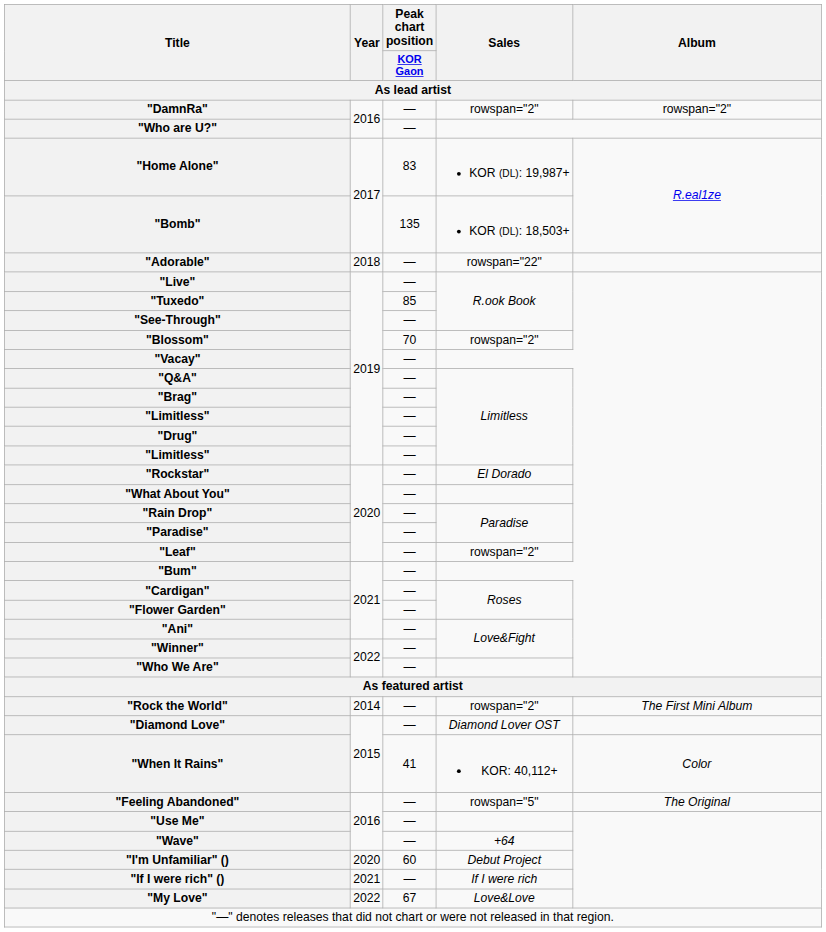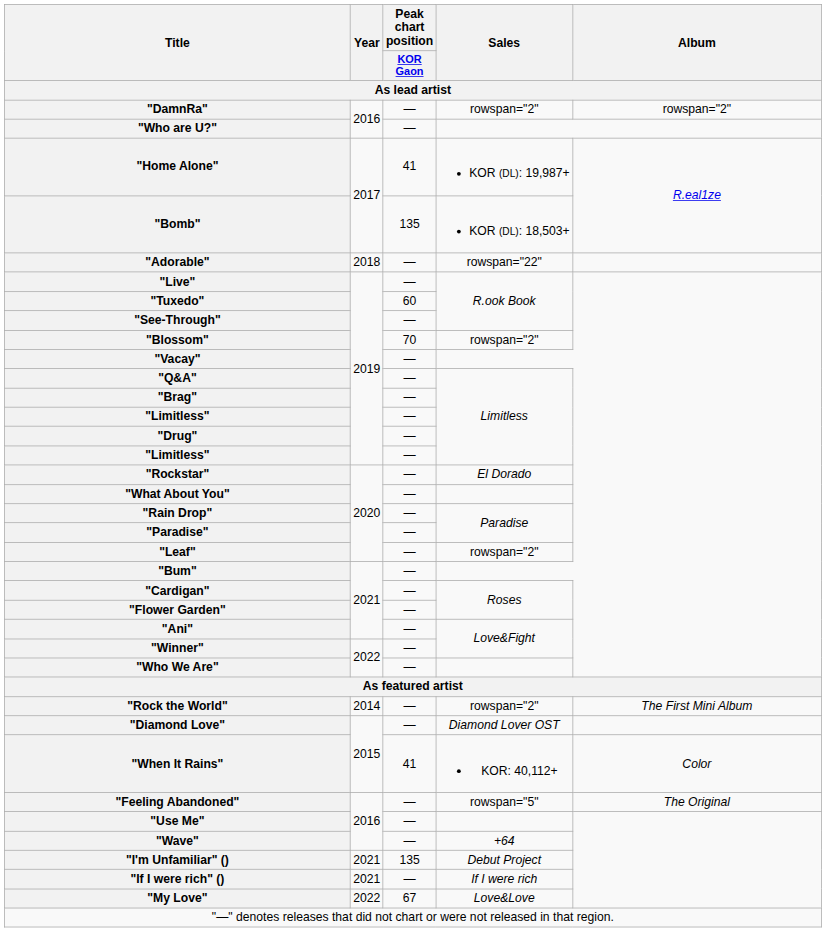(410, 167) 83 -> (410, 167) 41
(410, 301) 85 -> (410, 301) 60
(367, 859) 2020 -> (367, 859) 2021
(410, 859) 60 -> (410, 859) 135
